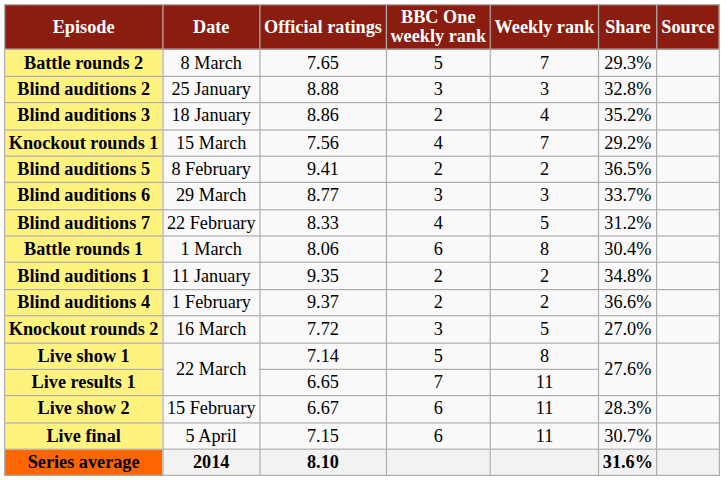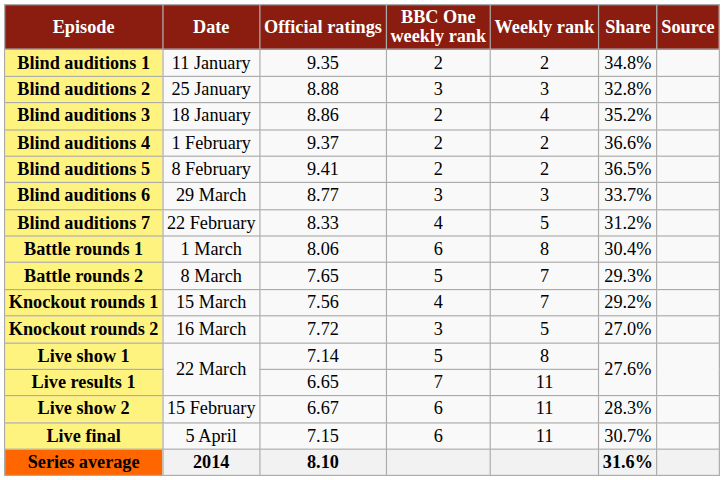rows swapped: (84, 275) <-> (84, 62)
rows swapped: (84, 302) <-> (84, 142)
